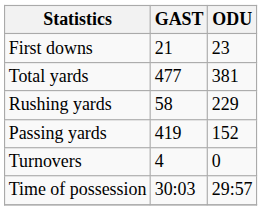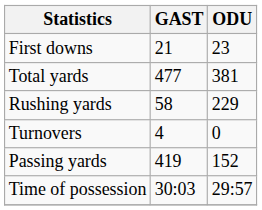rows swapped: (58, 133) <-> (45, 161)
